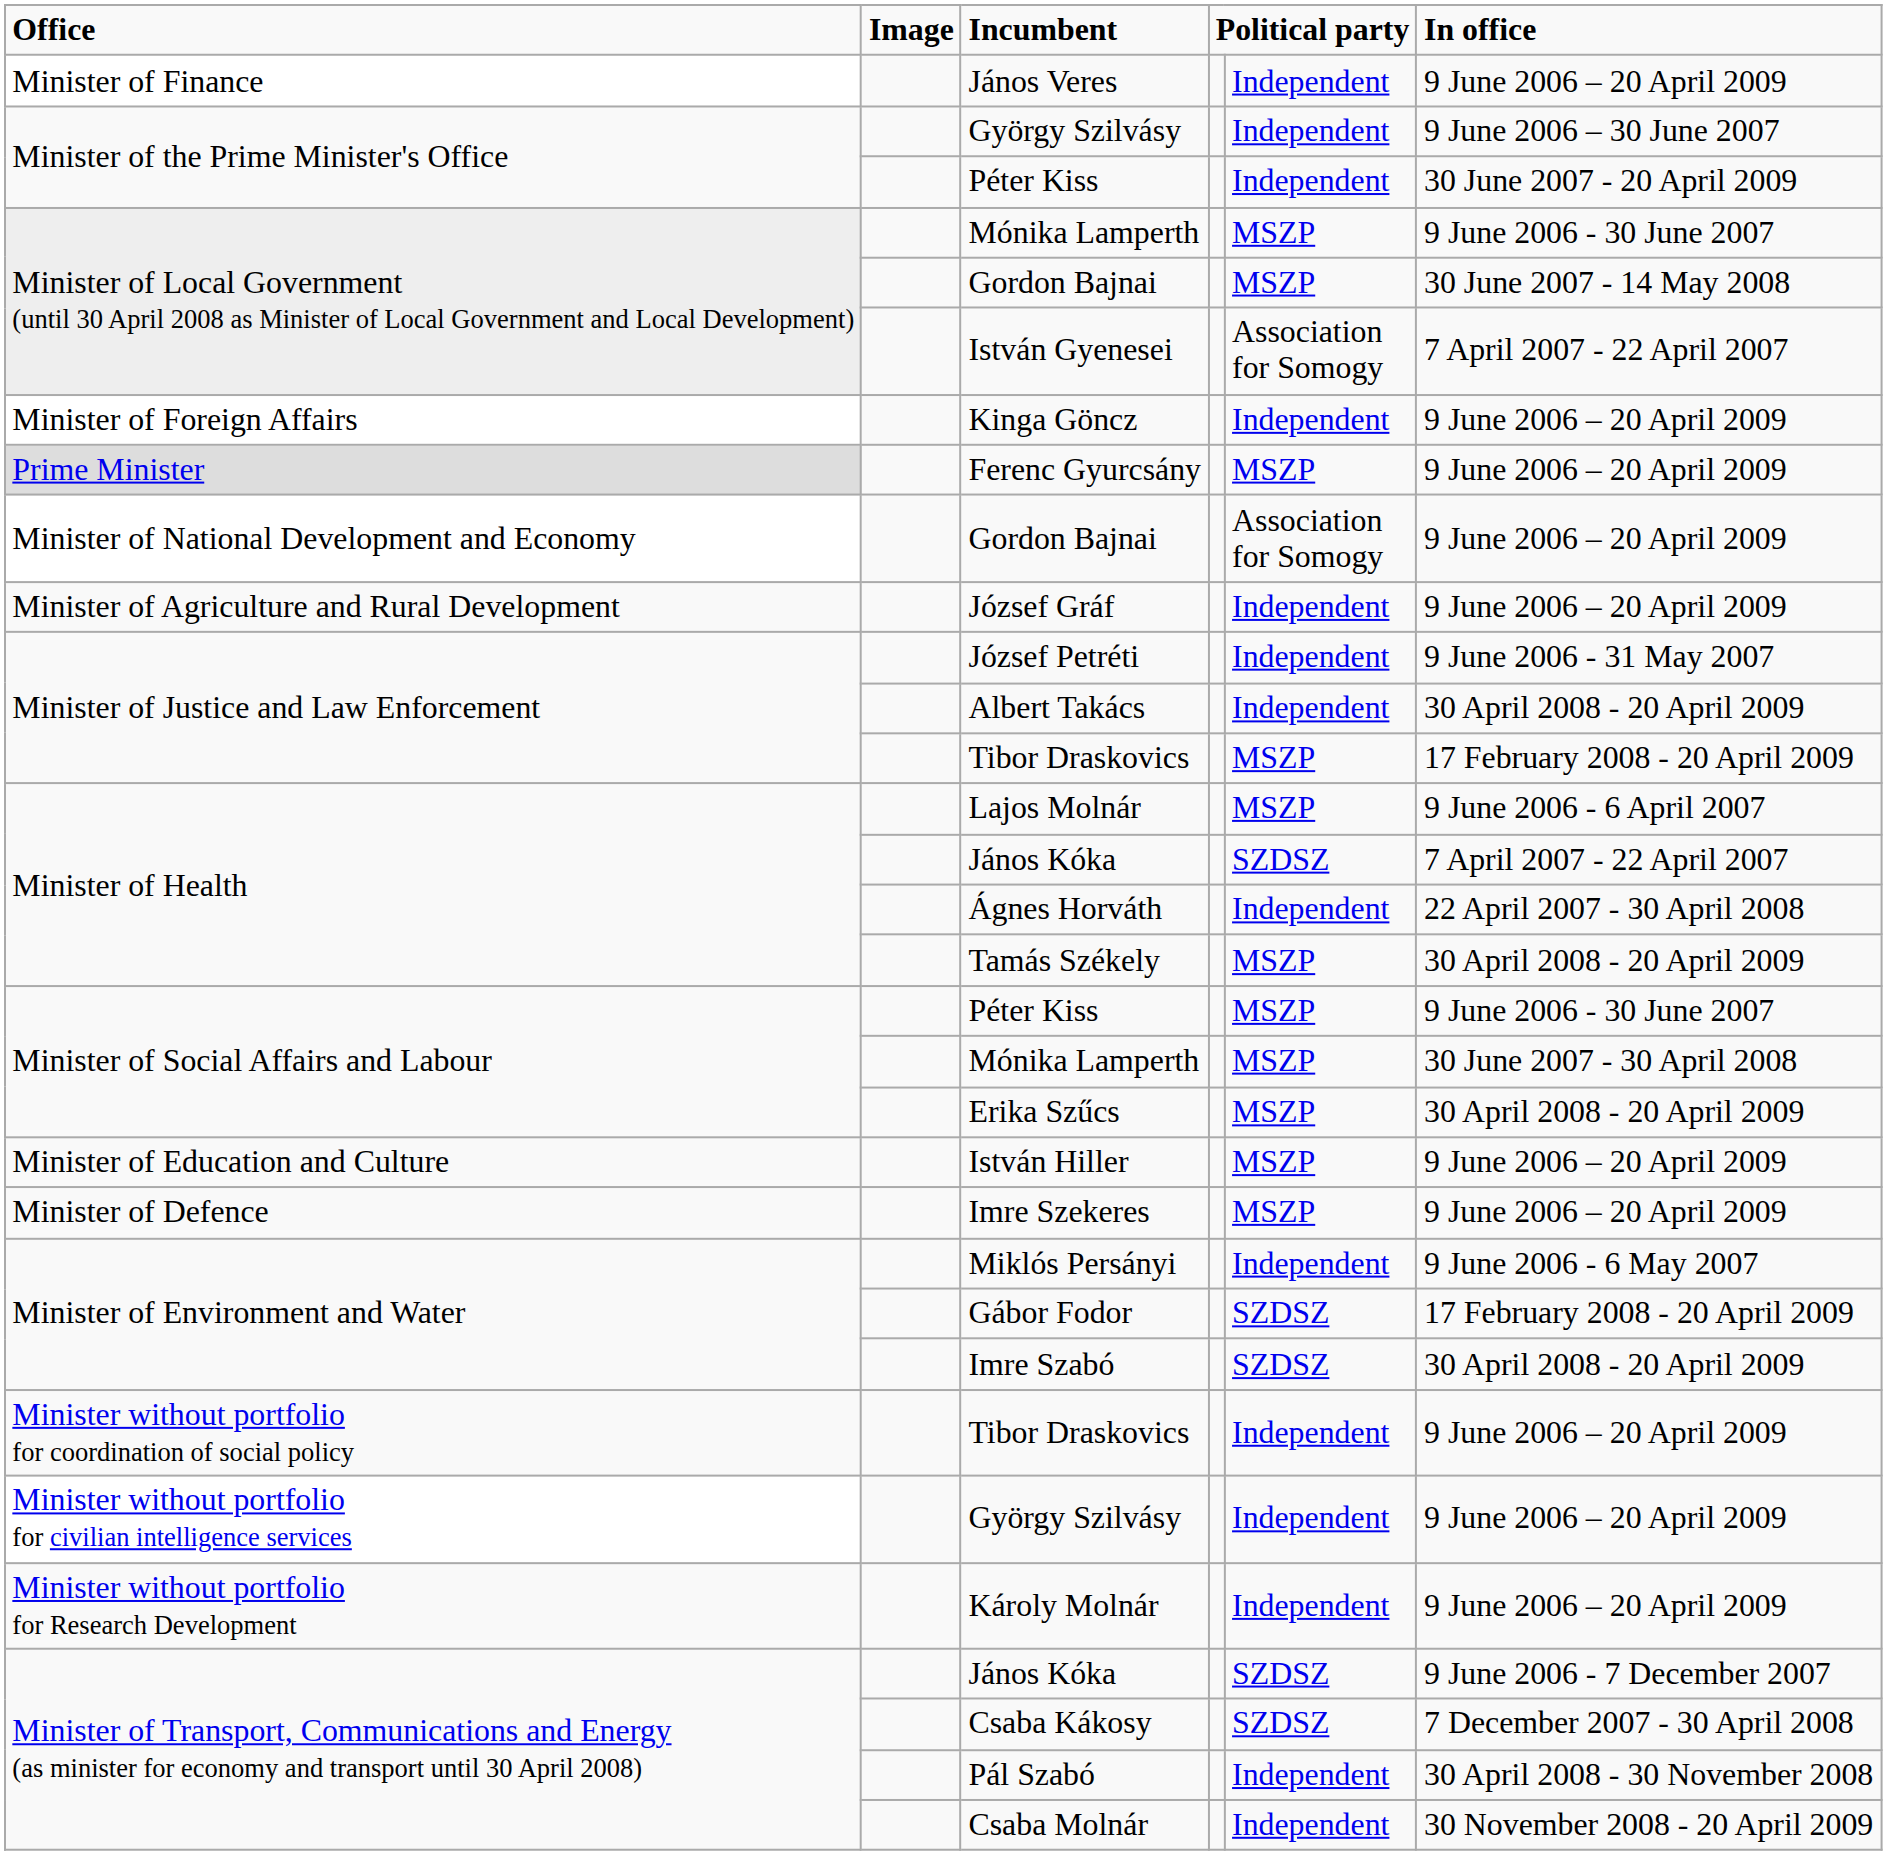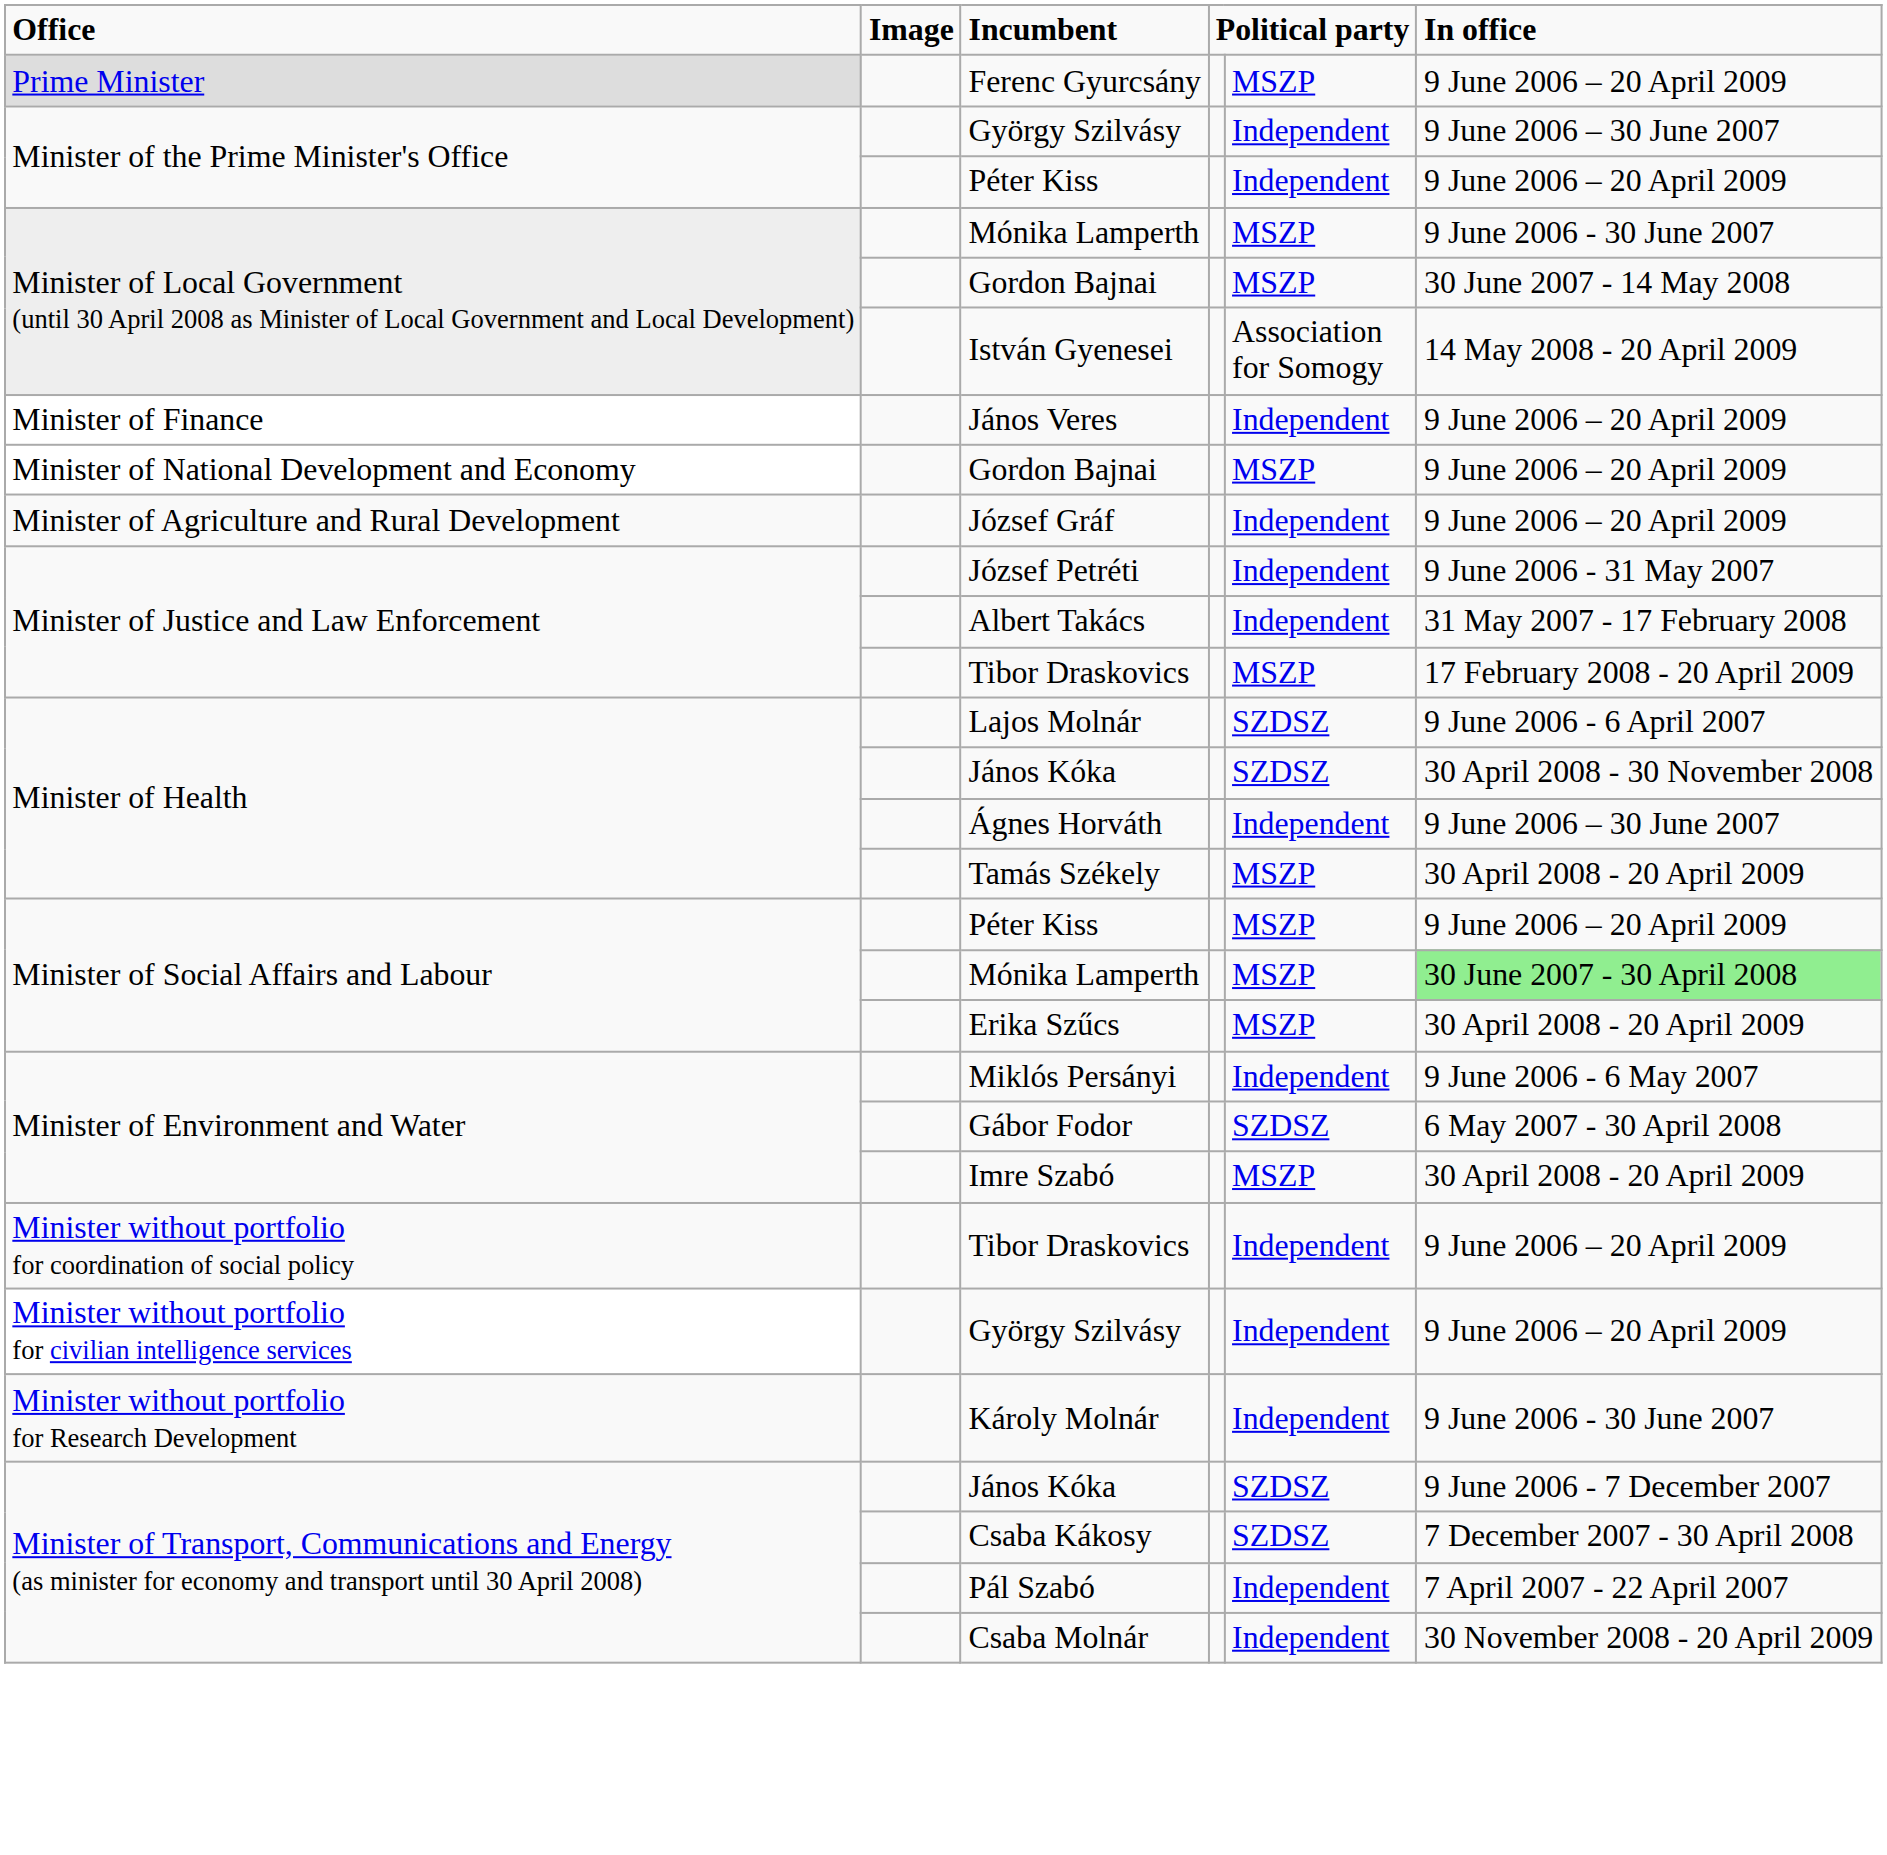rows swapped: (108, 469) <-> (138, 80)
(1611, 181) 30 June 2007 - 20 April 2009 -> (1605, 181) 9 June 2006 – 20 April 2009
(1606, 350) 7 April 2007 - 22 April 2007 -> (1611, 350) 14 May 2008 - 20 April 2009
- row: (185, 419)
(1308, 537) Association for Somogy -> (1274, 469) MSZP
(1614, 707) 30 April 2008 - 20 April 2009 -> (1635, 621) 31 May 2007 - 17 February 2008
(1274, 808) MSZP -> (1281, 722) SZDSZ
(1606, 858) 7 April 2007 - 22 April 2007 -> (1649, 772) 30 April 2008 - 30 November 2008
(1614, 909) 22 April 2007 - 30 April 2008 -> (1602, 823) 9 June 2006 – 30 June 2007
(1599, 1010) 9 June 2006 - 30 June 2007 -> (1605, 924) 9 June 2006 – 20 April 2009
(1611, 1060) no background -> (1611, 974) lightgreen background
- row: (231, 1161)
- row: (141, 1212)
(1639, 1313) 17 February 2008 - 20 April 2009 -> (1603, 1125) 6 May 2007 - 30 April 2008
(1281, 1363) SZDSZ -> (1274, 1176) MSZP
(1605, 1604) 9 June 2006 – 20 April 2009 -> (1599, 1417) 9 June 2006 - 30 June 2007
(1649, 1774) 30 April 2008 - 30 November 2008 -> (1606, 1586) 7 April 2007 - 22 April 2007
